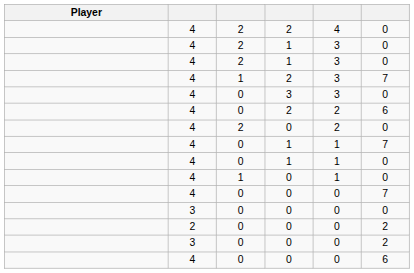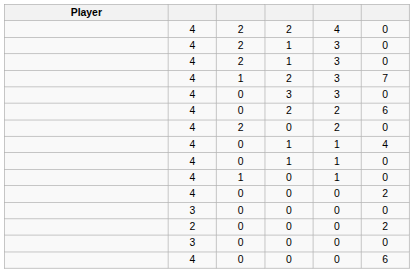(385, 144) 7 -> (385, 144) 4
(385, 194) 7 -> (385, 194) 2
(385, 243) 2 -> (385, 243) 0
